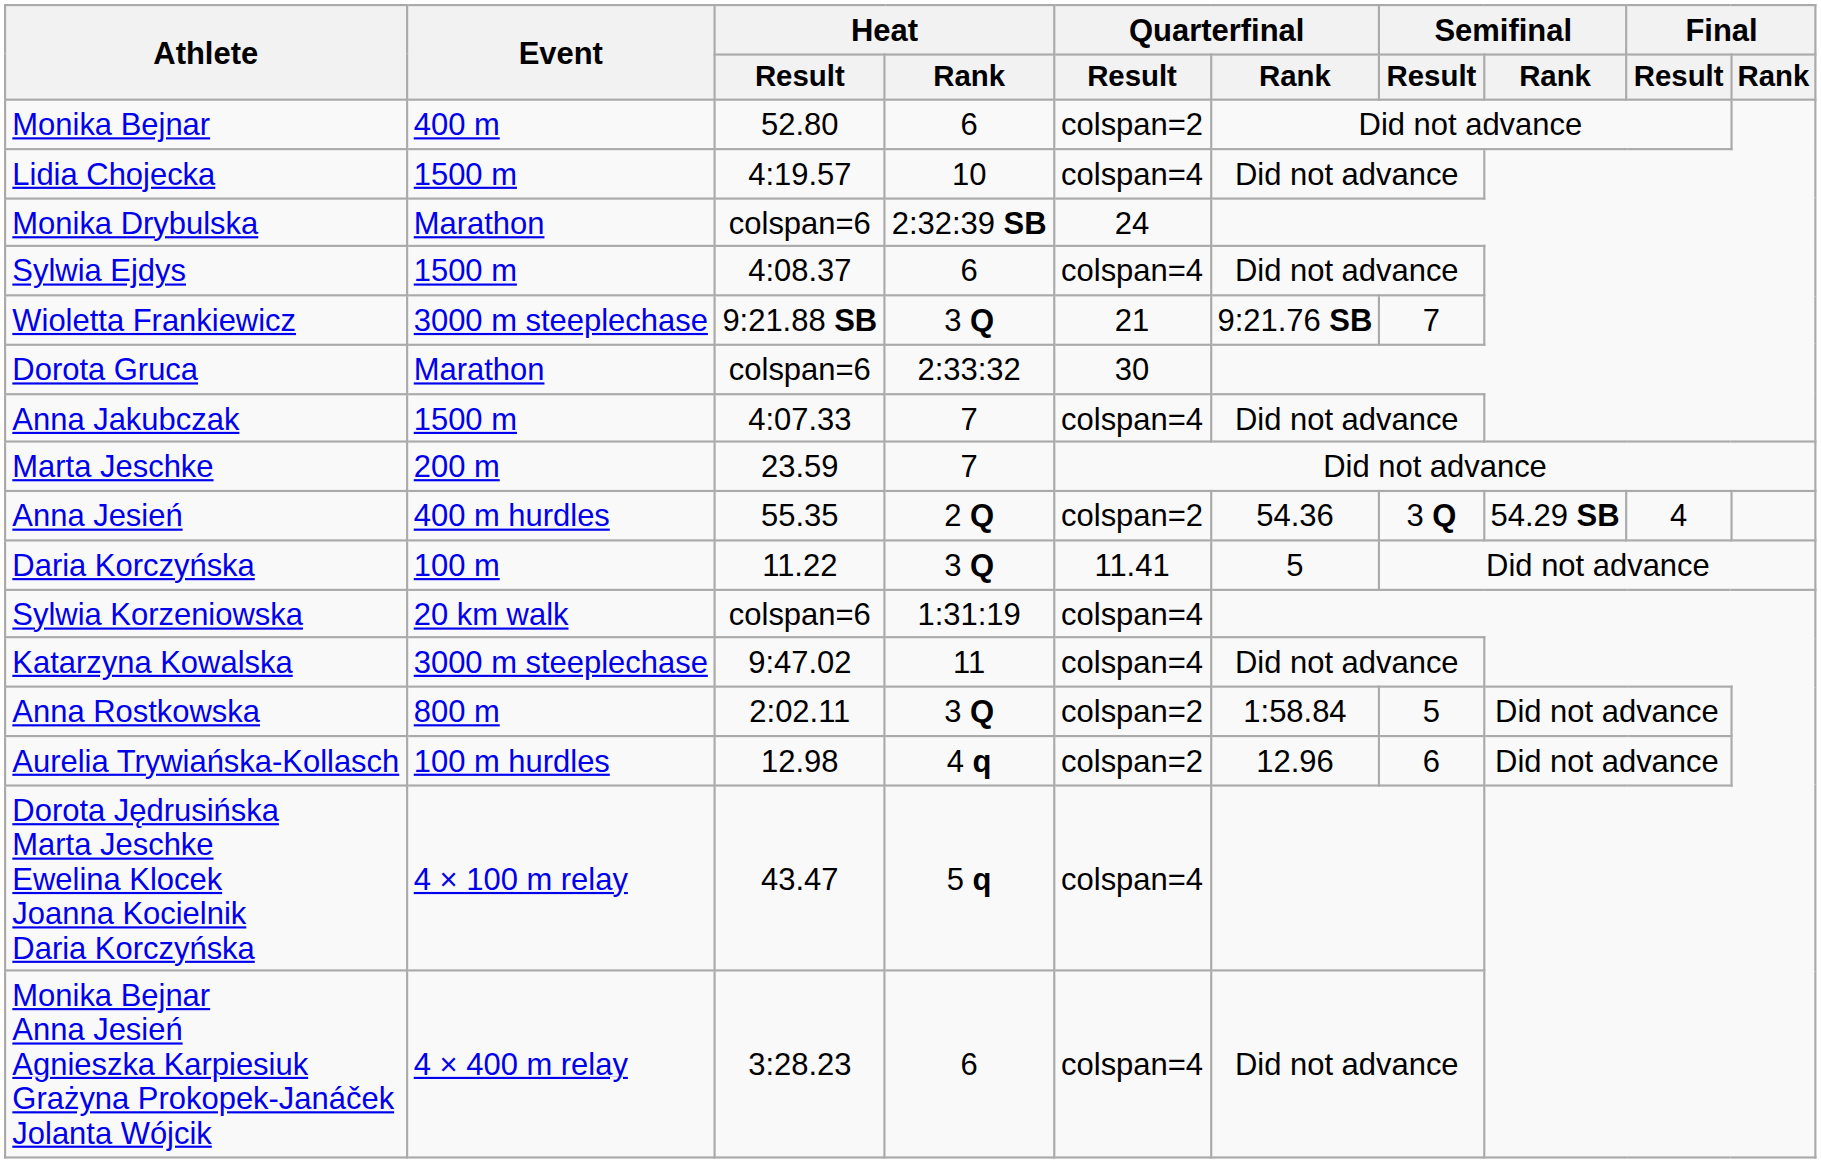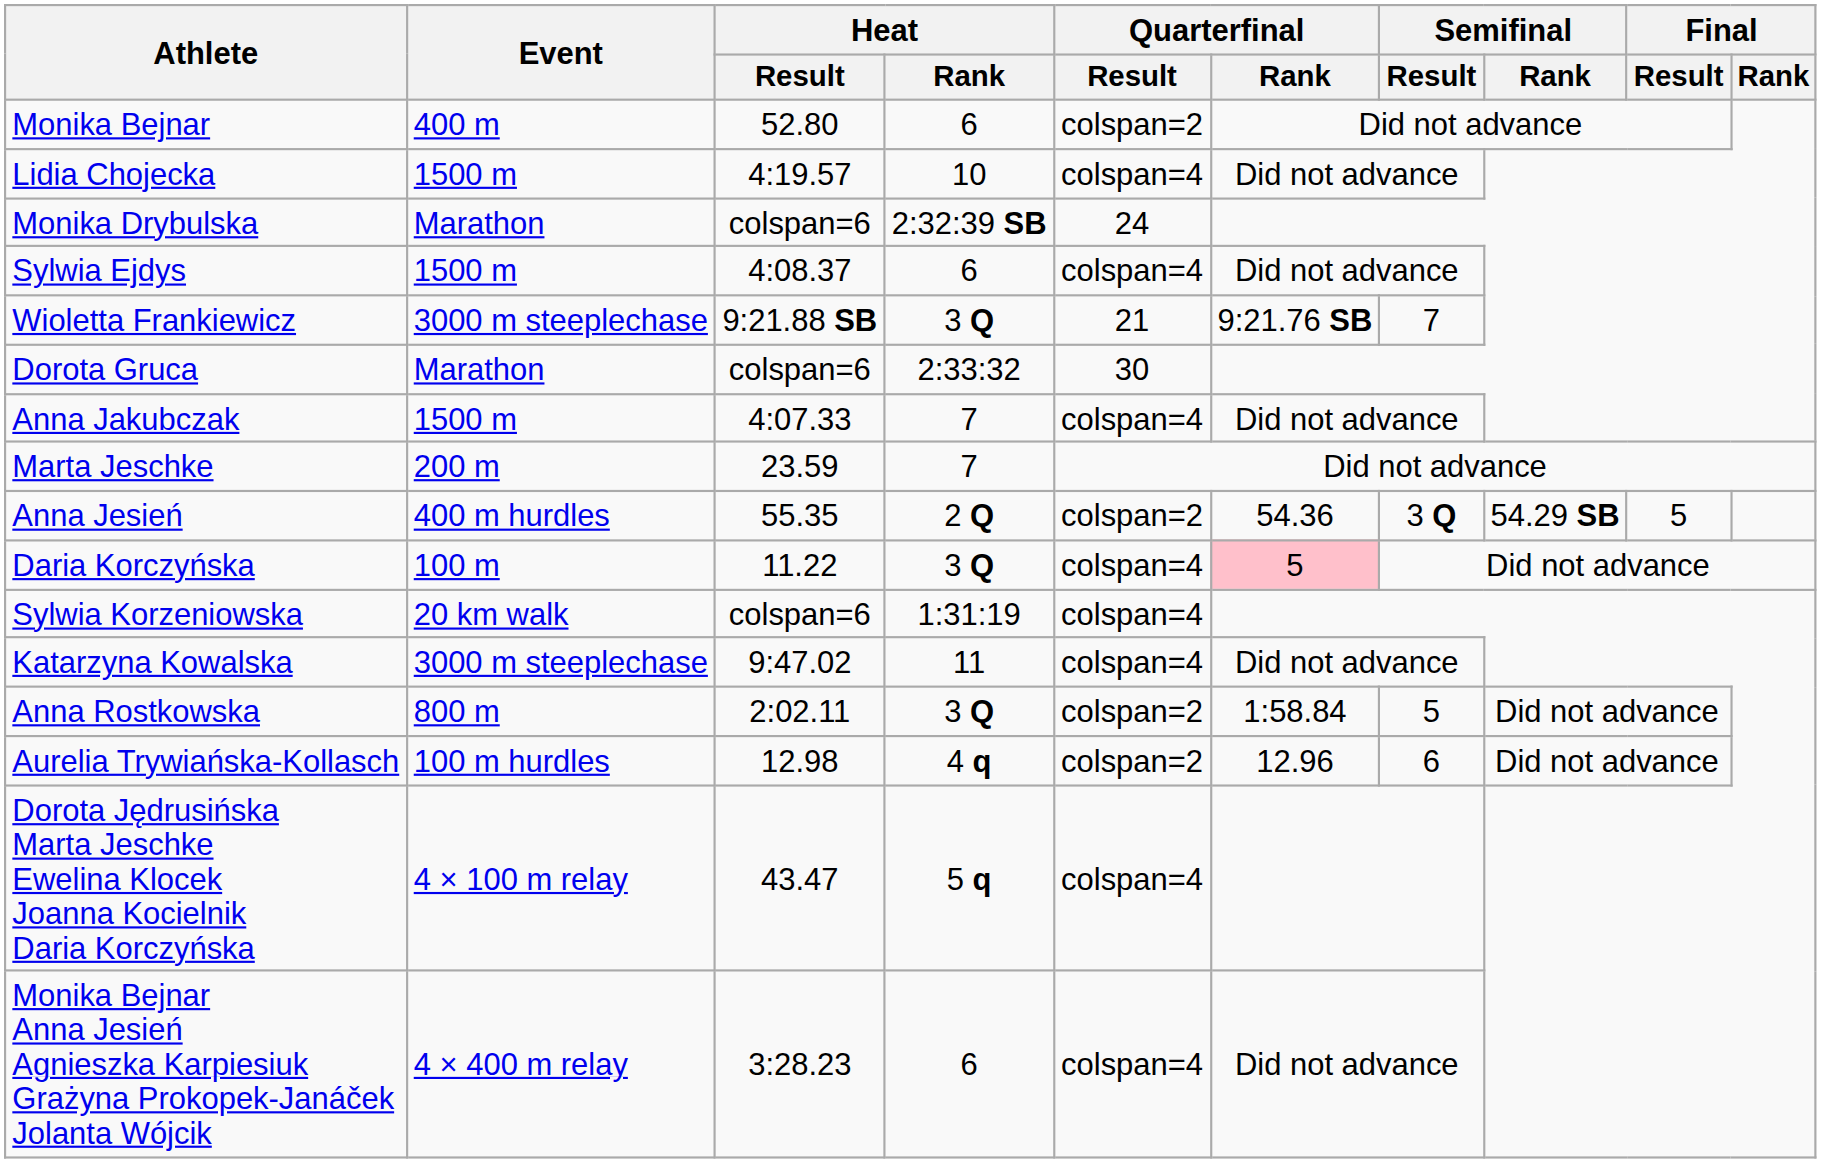(1679, 516) 4 -> (1679, 516) 5
(1132, 565) 11.41 -> (1132, 565) colspan=4
(1295, 565) no background -> (1295, 565) pink background
